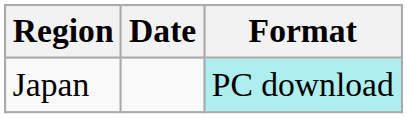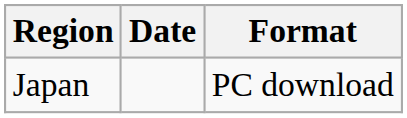(303, 84) paleturquoise background -> (303, 84) no background
